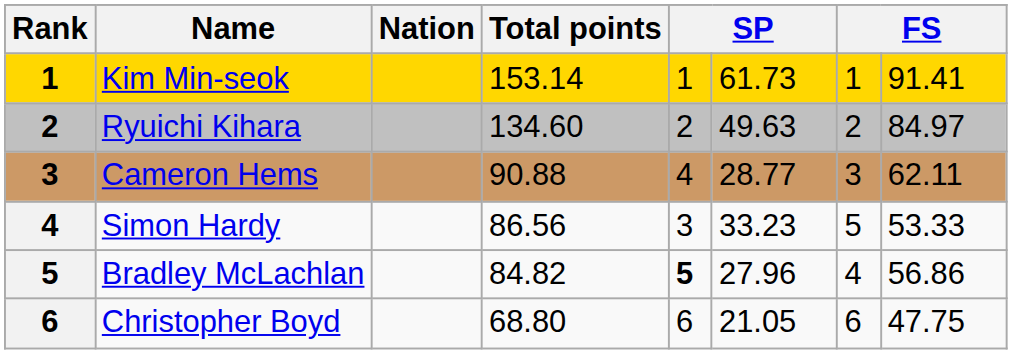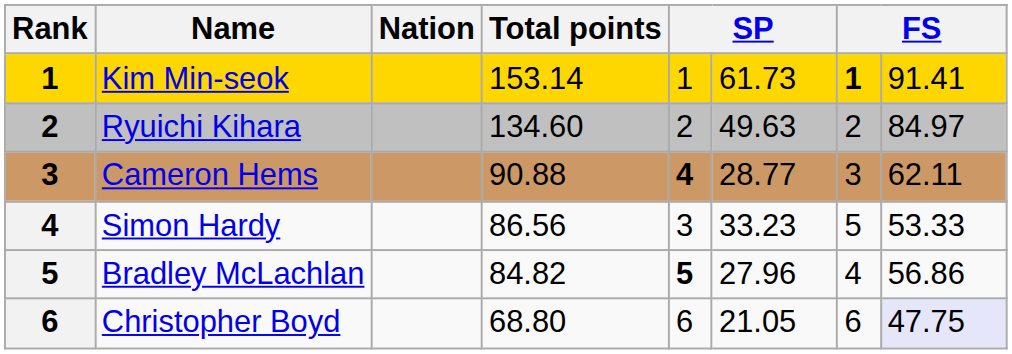(853, 77) normal -> (853, 77) bold
(685, 175) normal -> (685, 175) bold
(926, 322) no background -> (926, 322) lavender background
